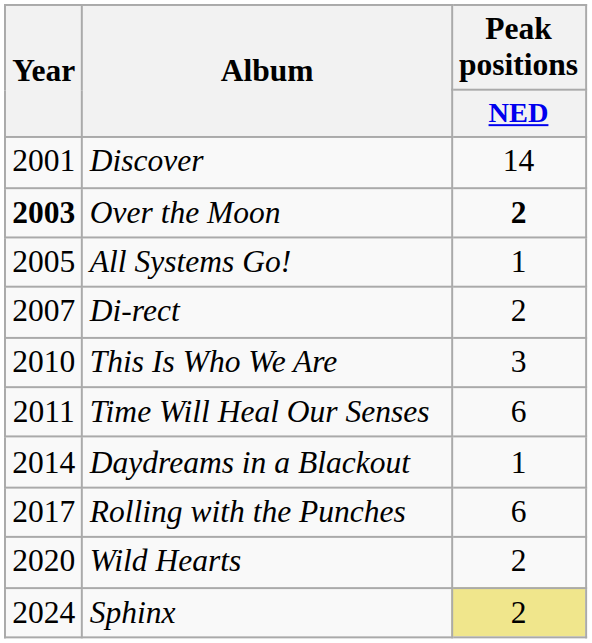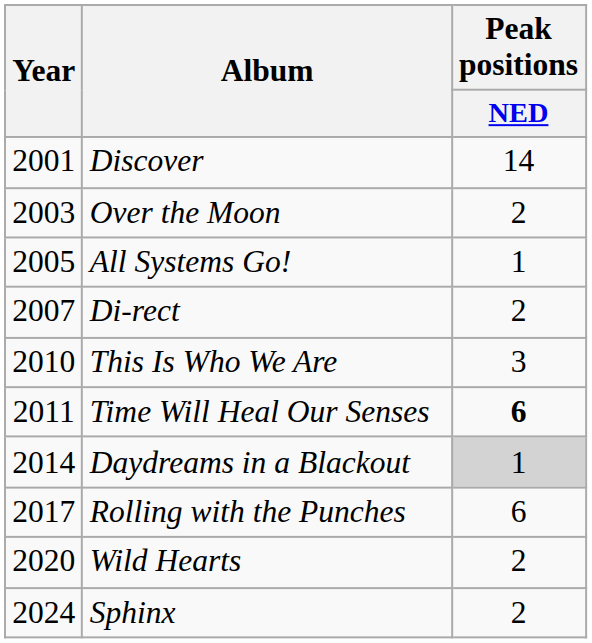(44, 211) bold -> (44, 211) normal
(519, 211) bold -> (519, 211) normal
(519, 411) normal -> (519, 411) bold
(519, 461) no background -> (519, 461) lightgrey background
(519, 611) khaki background -> (519, 611) no background
